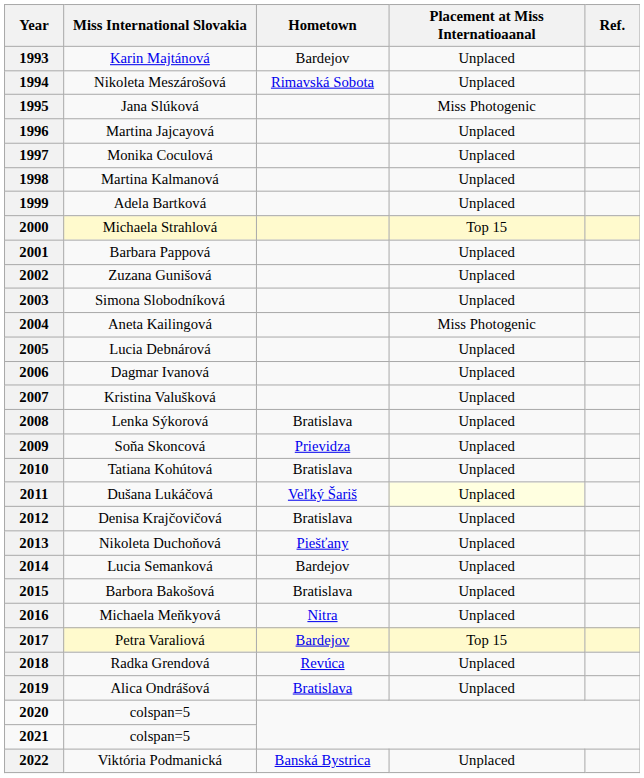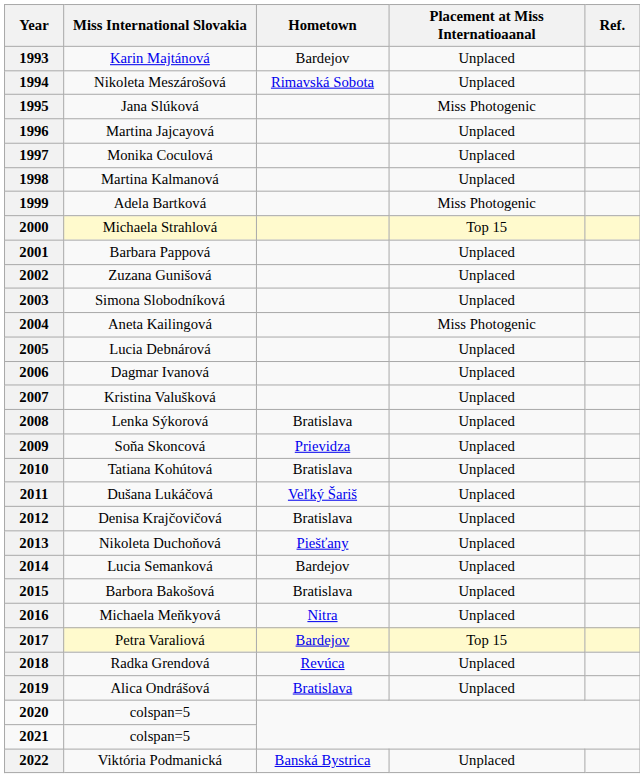(487, 203) Unplaced -> (487, 203) Miss Photogenic
(487, 494) lightyellow background -> (487, 494) no background
